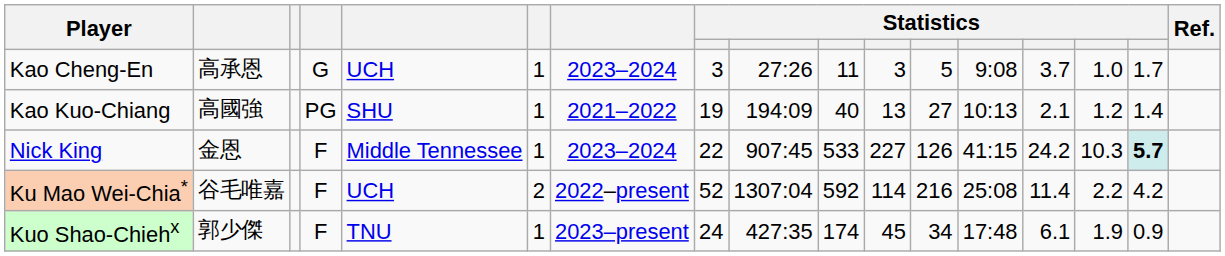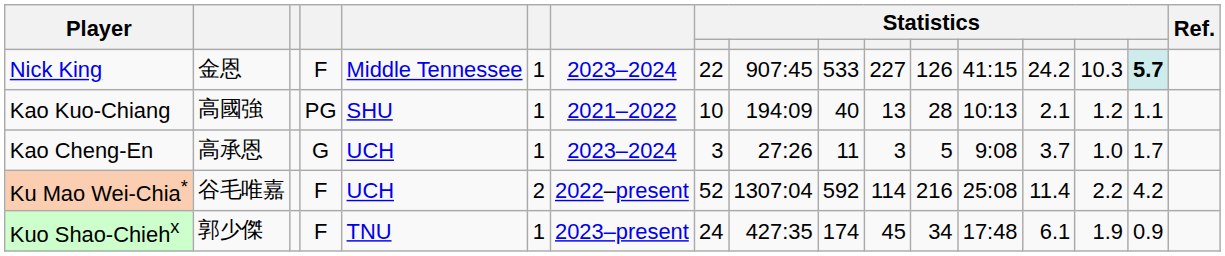rows swapped: (82, 70) <-> (56, 151)
(711, 110) 19 -> (711, 110) 10
(940, 110) 27 -> (940, 110) 28
(1148, 110) 1.4 -> (1148, 110) 1.1
